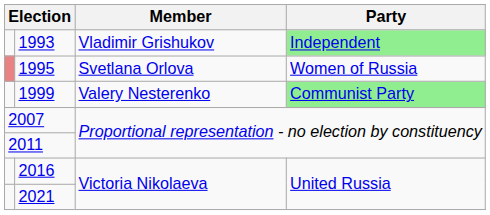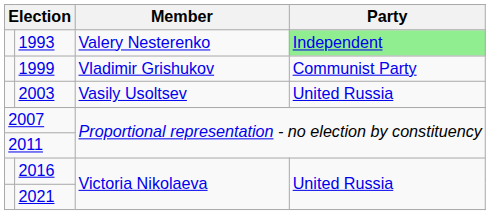(146, 42) Vladimir Grishukov -> (144, 42) Valery Nesterenko
- row: (36, 68)
(144, 94) Valery Nesterenko -> (146, 68) Vladimir Grishukov
(352, 94) lightgreen background -> (355, 68) no background
+ row: (36, 94)
